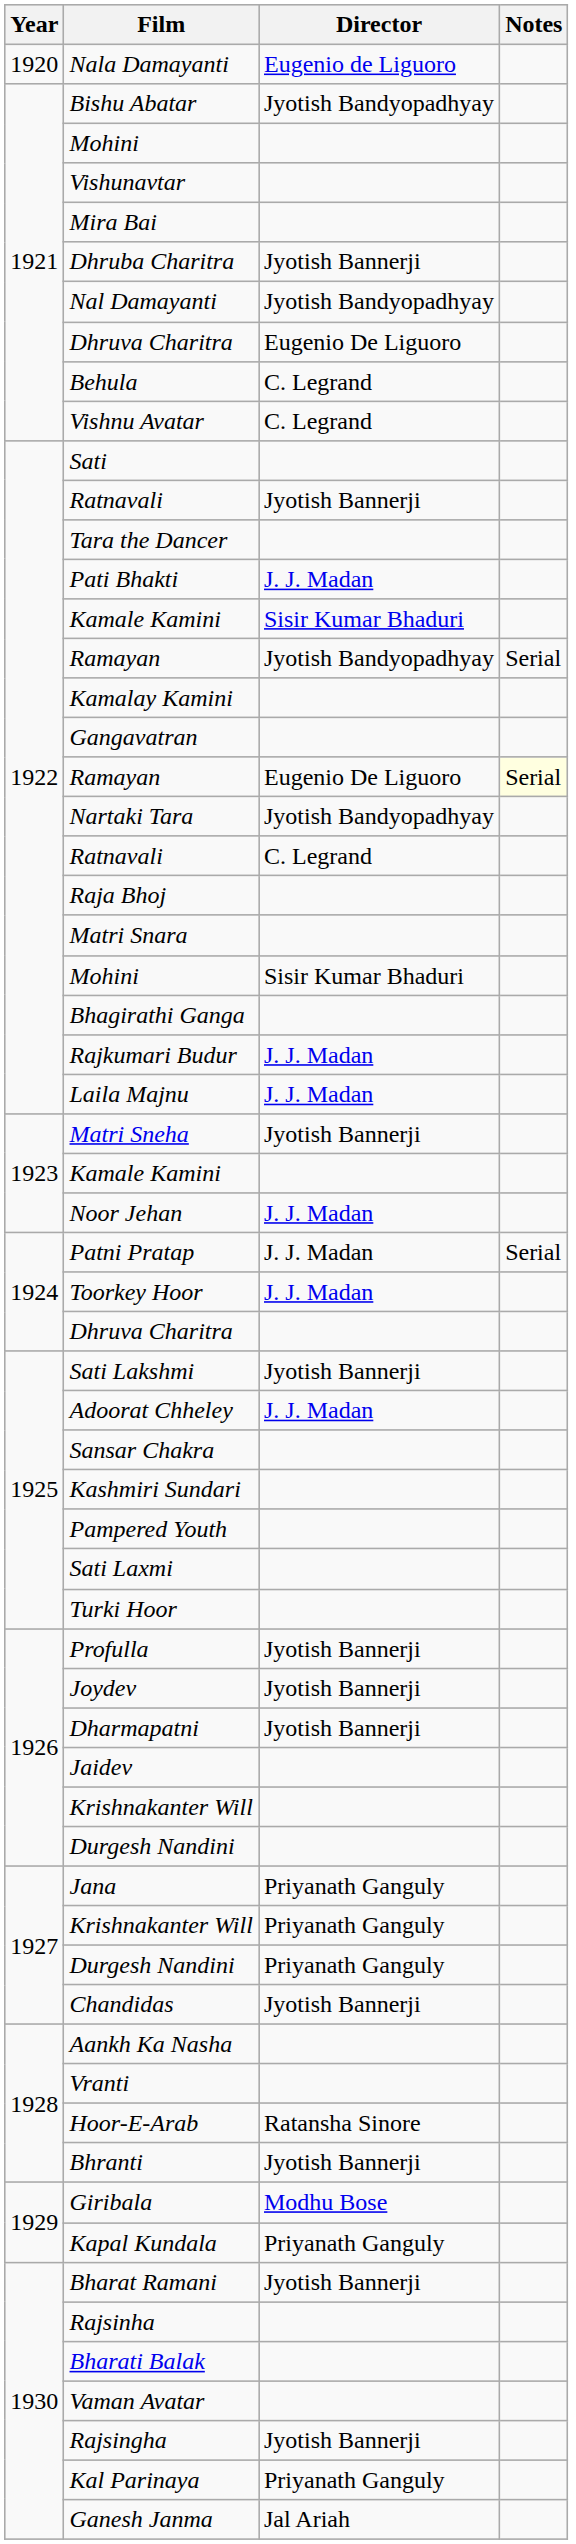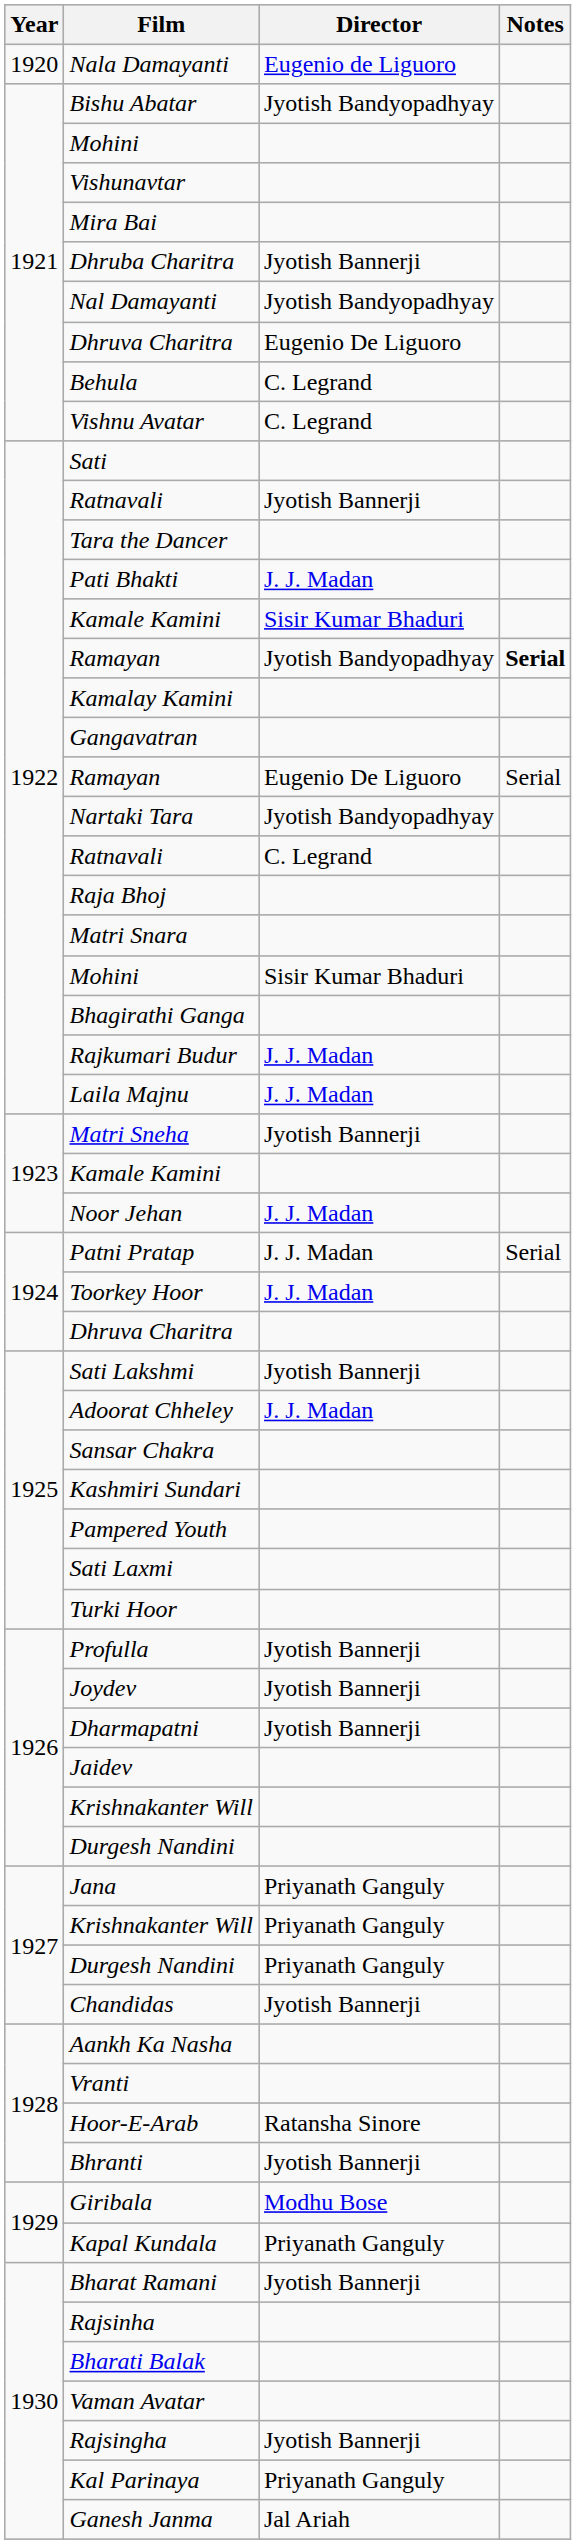(533, 658) normal -> (535, 658) bold
(533, 776) lightyellow background -> (533, 776) no background
